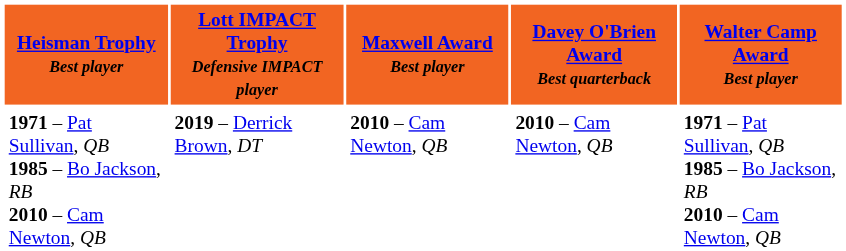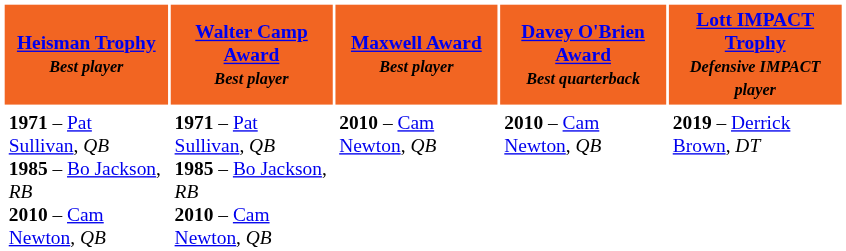columns swapped: (761, 54) <-> (257, 54)
